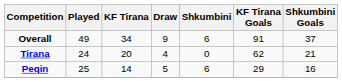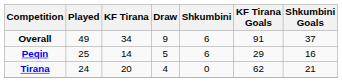rows swapped: (35, 54) <-> (35, 69)
